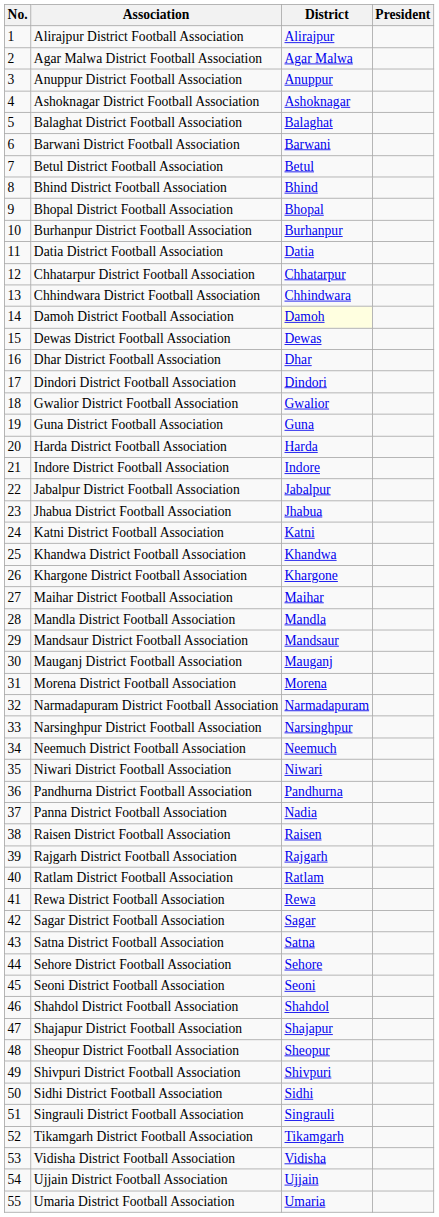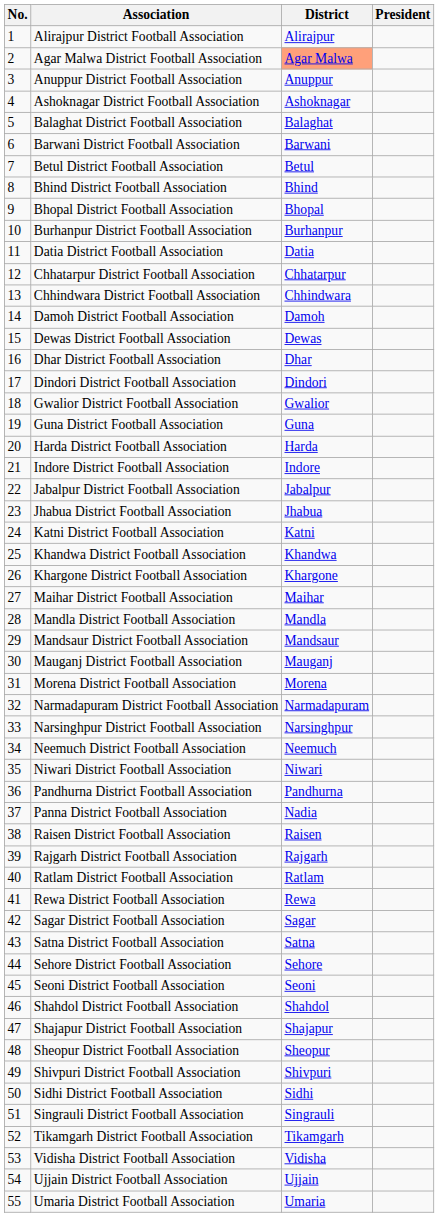(319, 58) no background -> (319, 58) lightsalmon background
(305, 317) lightyellow background -> (305, 317) no background
